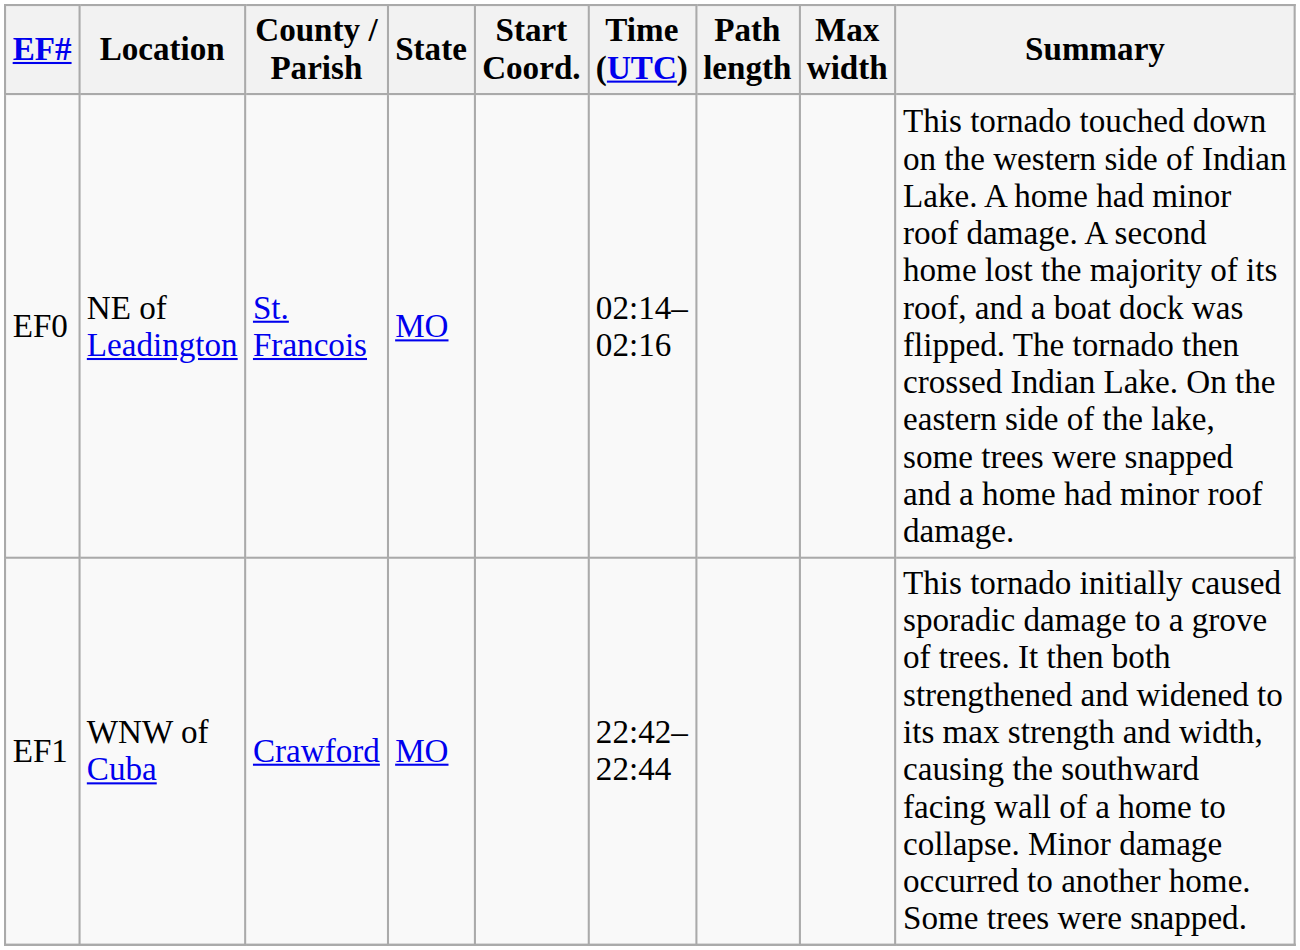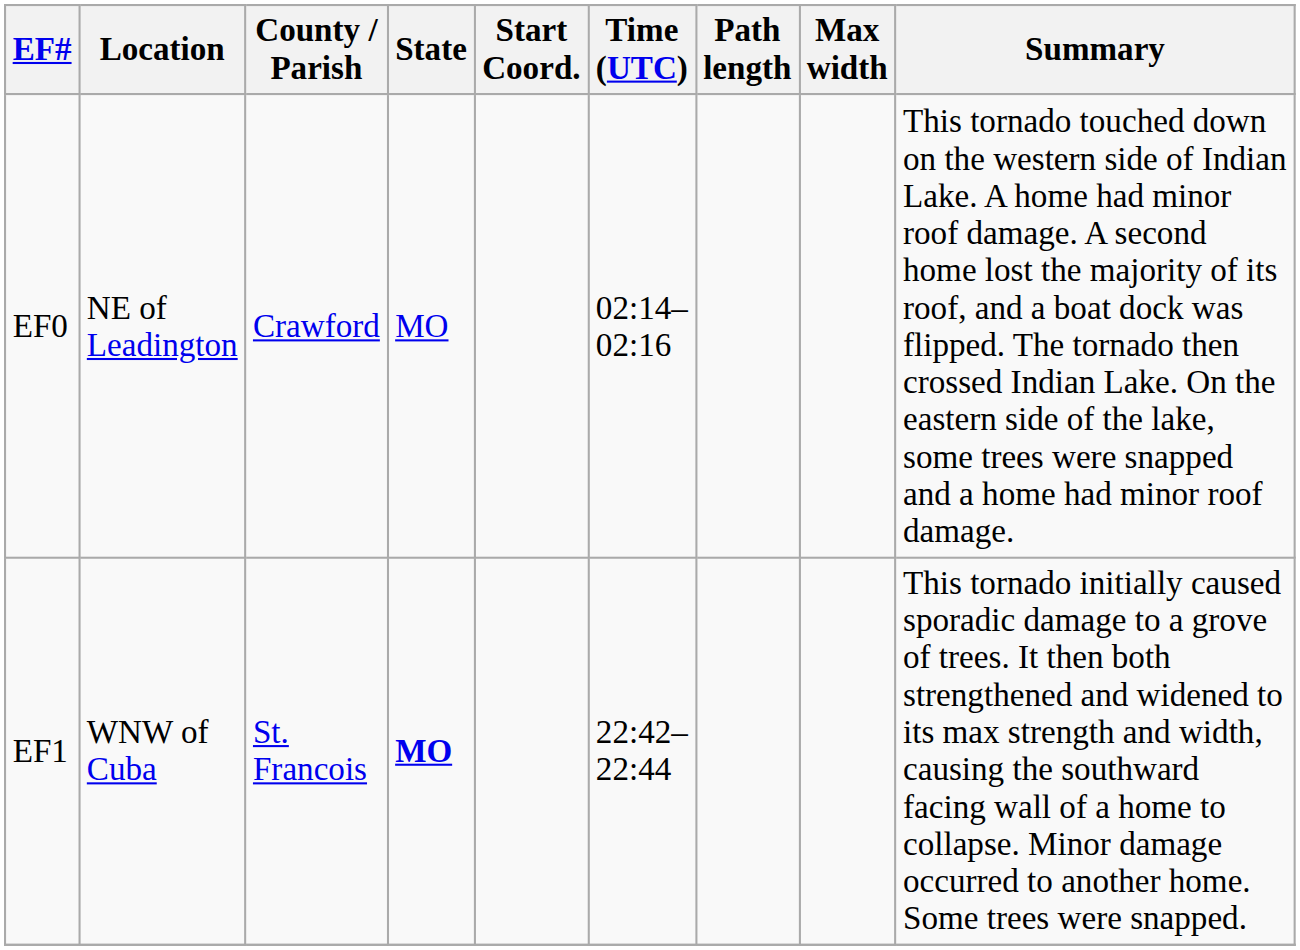(310, 325) St. Francois -> (316, 325) Crawford
(316, 750) Crawford -> (310, 750) St. Francois
(422, 750) normal -> (424, 750) bold
